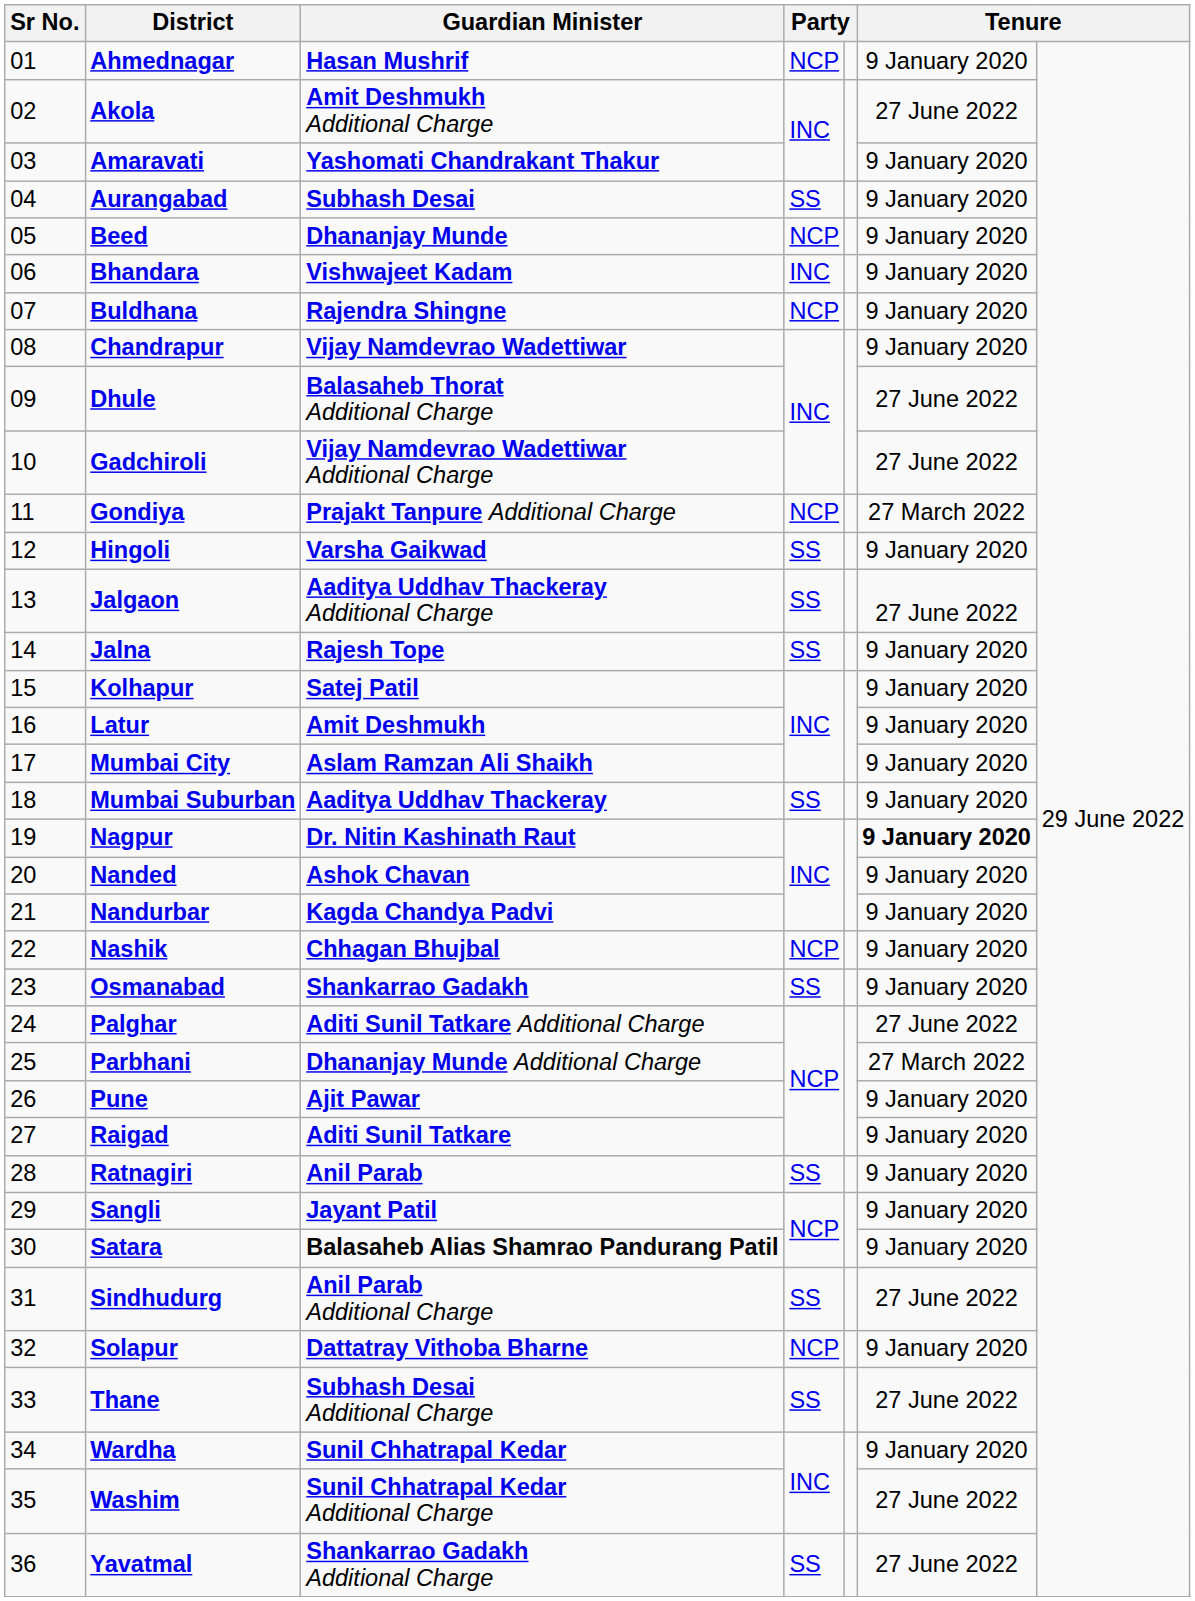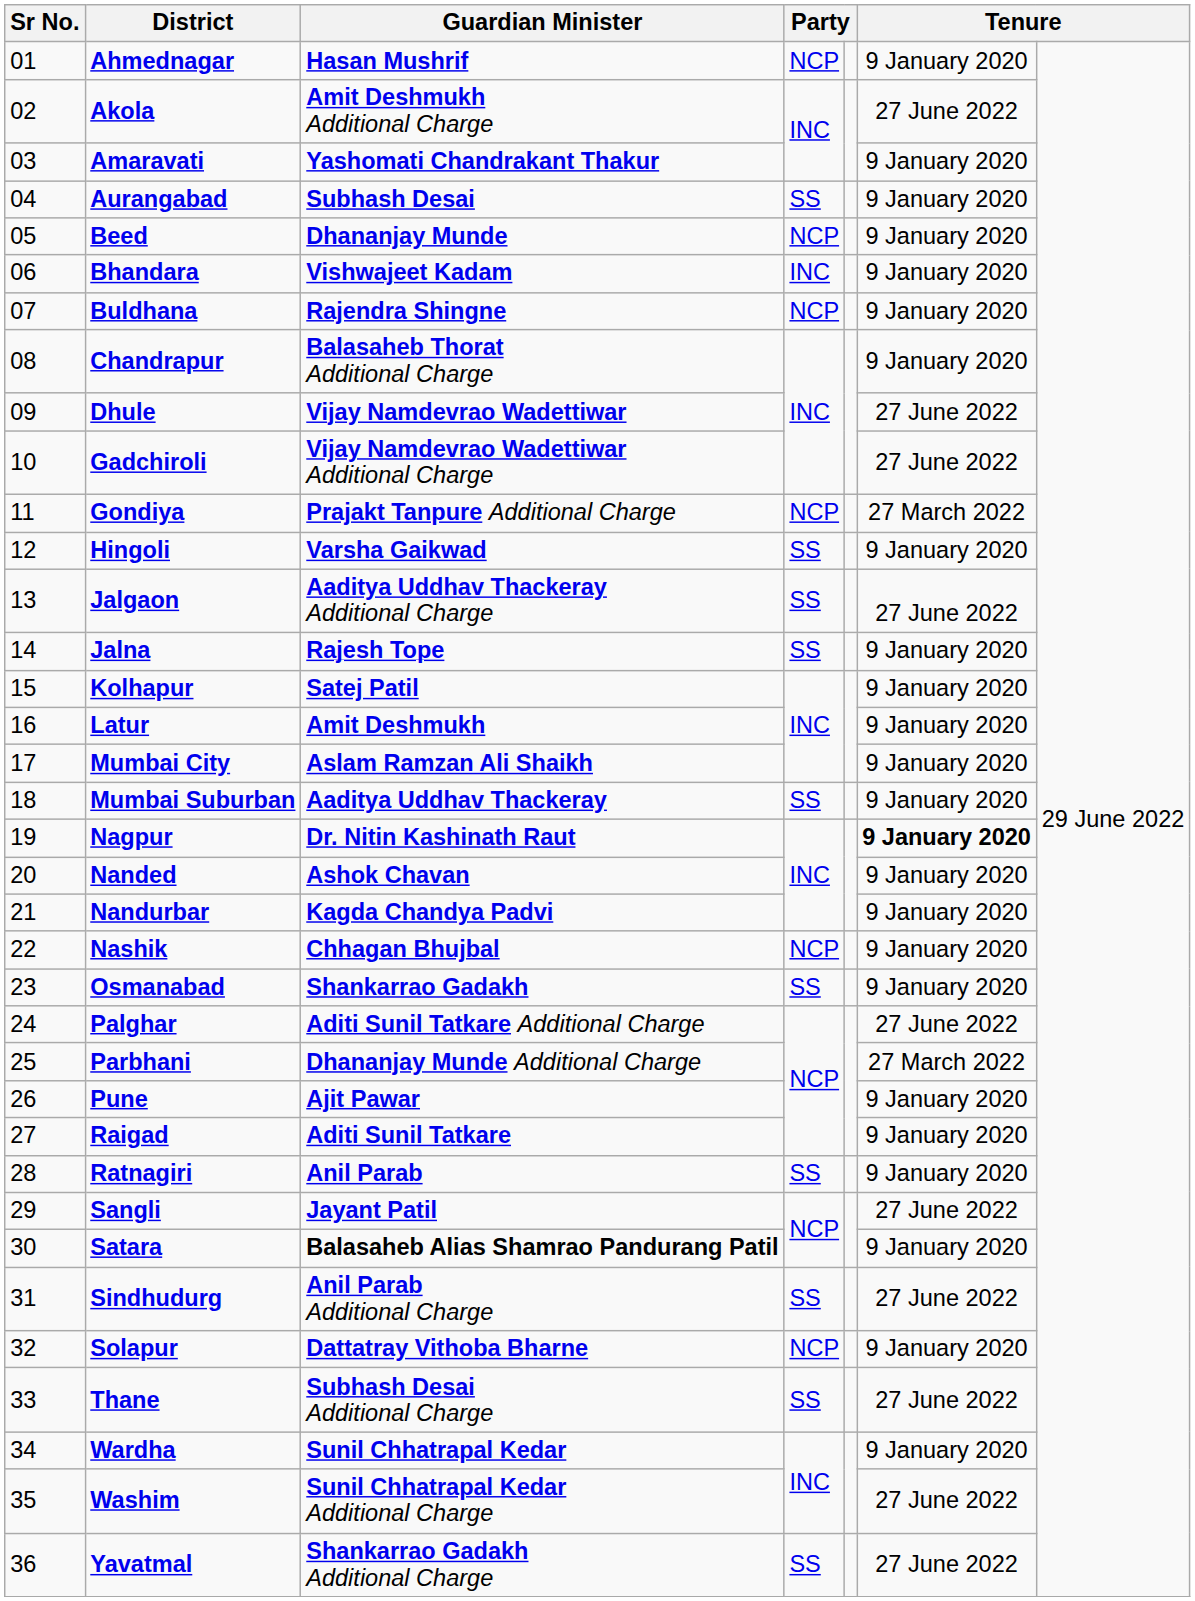(466, 348) Vijay Namdevrao Wadettiwar -> (405, 361) Balasaheb Thorat Additional Charge
(405, 398) Balasaheb Thorat Additional Charge -> (466, 411) Vijay Namdevrao Wadettiwar
(947, 1210) 9 January 2020 -> (947, 1210) 27 June 2022
